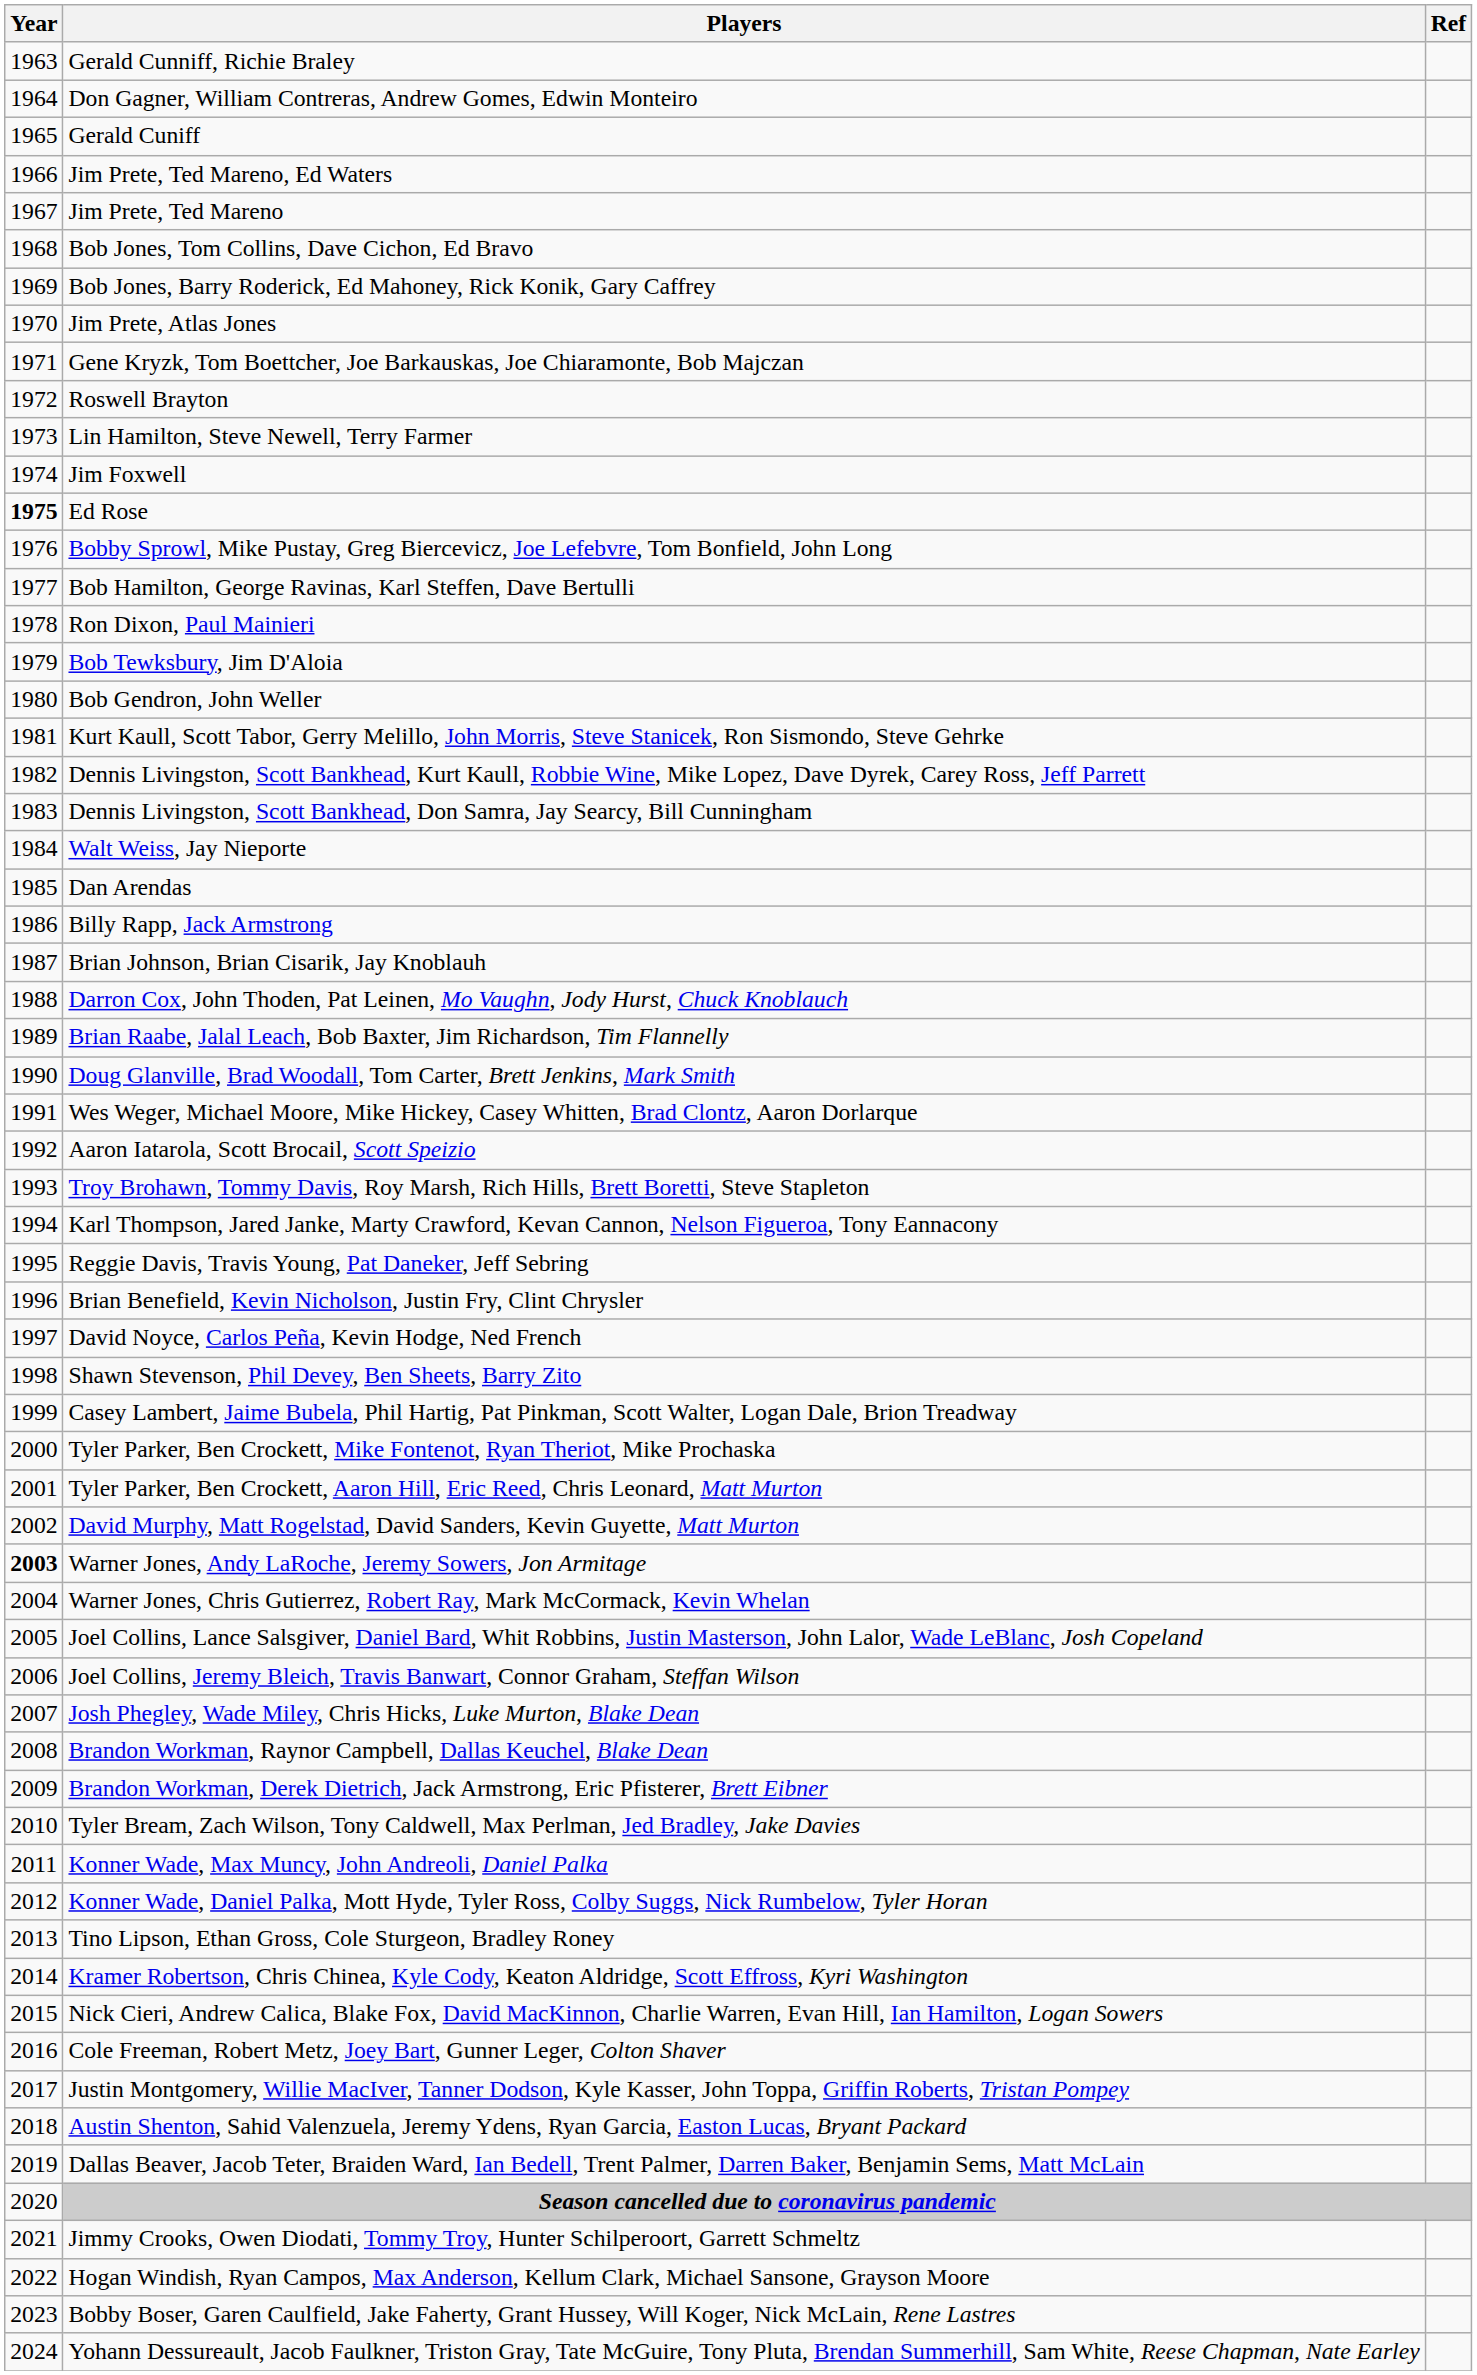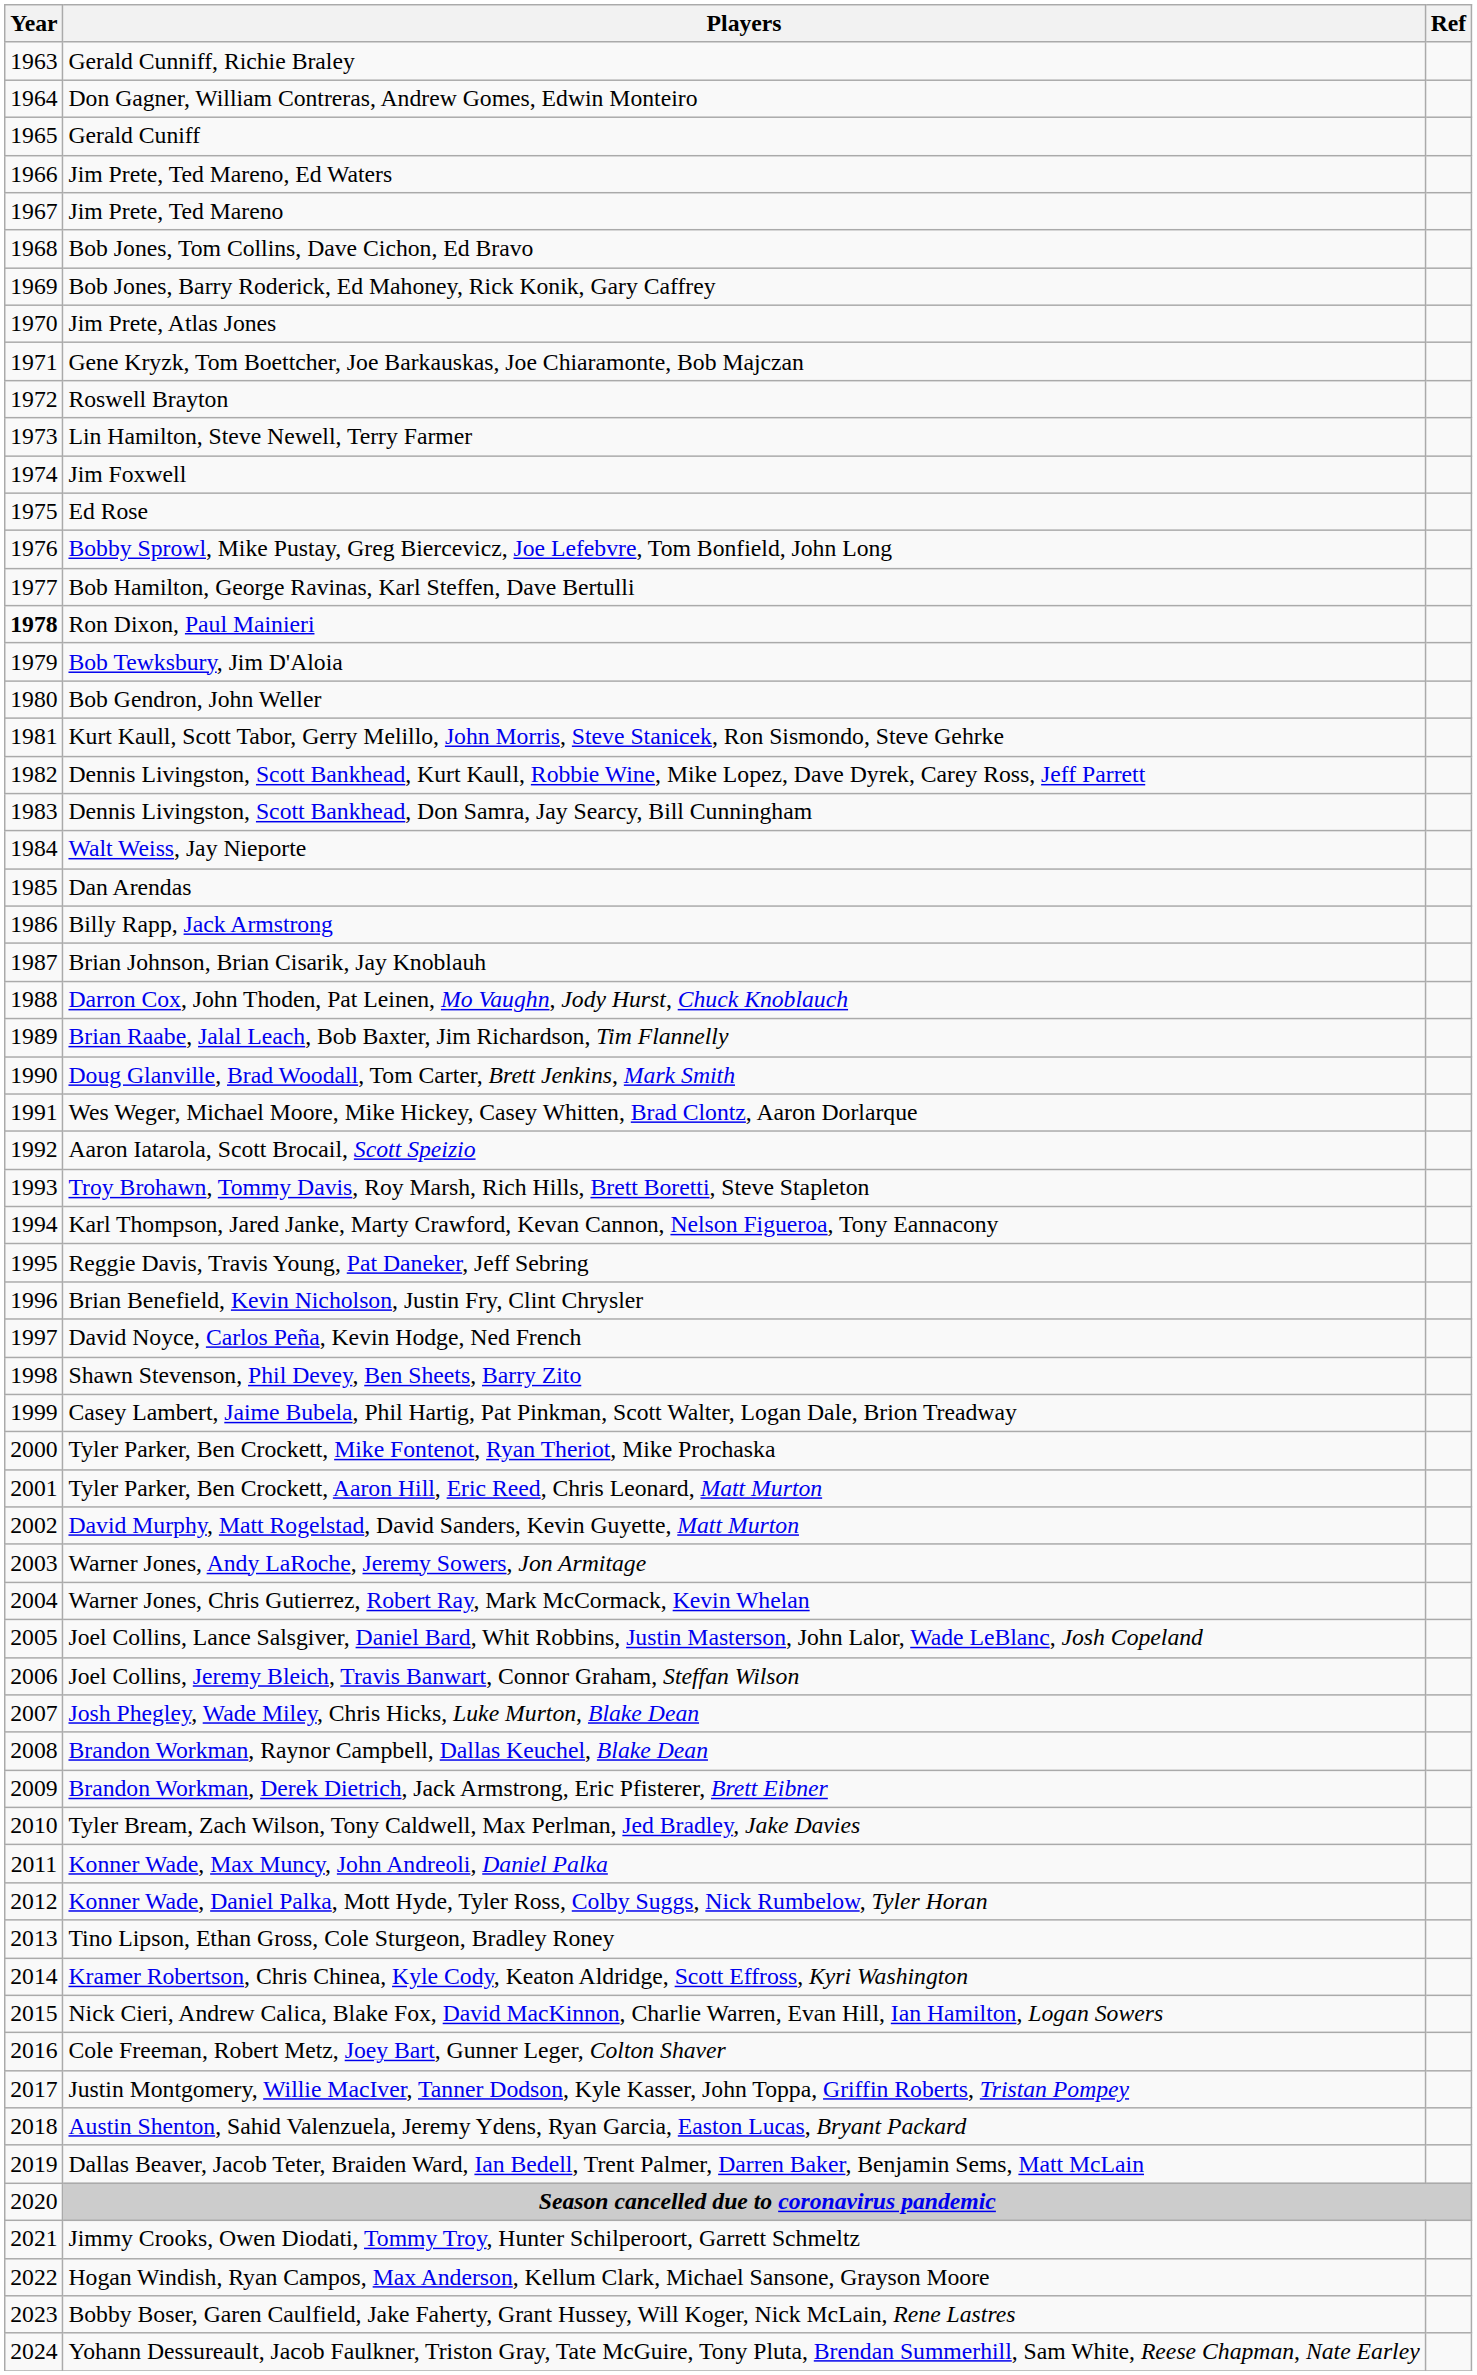(34, 511) bold -> (34, 511) normal
(34, 624) normal -> (34, 624) bold
(34, 1563) bold -> (34, 1563) normal
